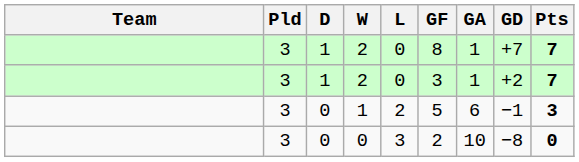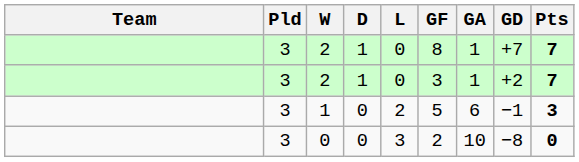columns swapped: (362, 20) <-> (325, 20)
